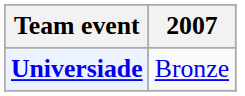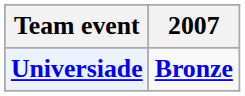(192, 68) normal -> (194, 68) bold
